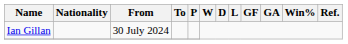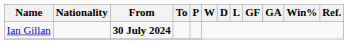(141, 30) normal -> (142, 30) bold
